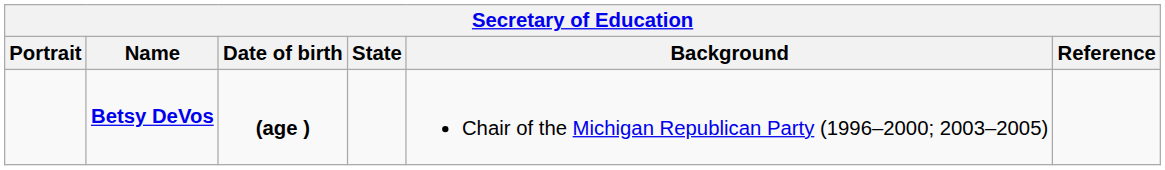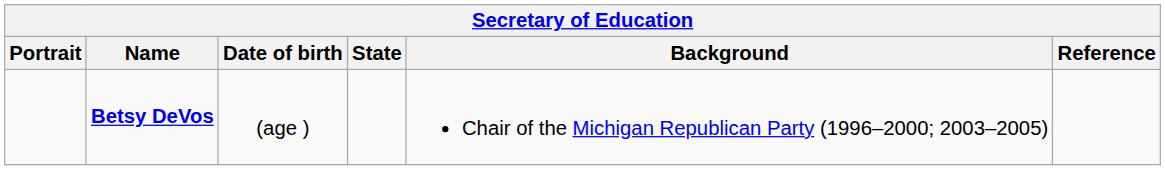(283, 128) bold -> (283, 128) normal
